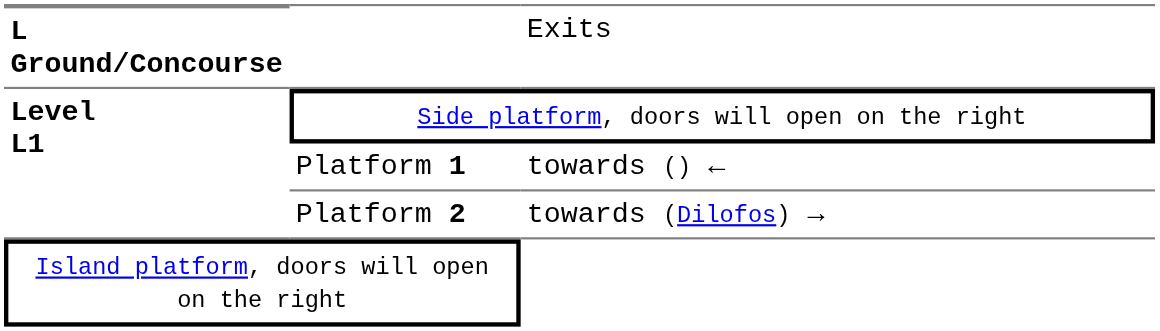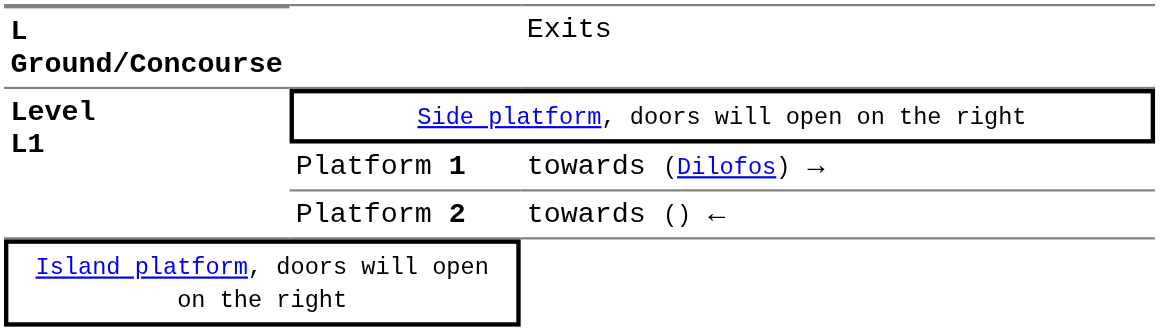(626, 166) towards () ← -> (676, 166) towards (Dilofos) →
(676, 214) towards (Dilofos) → -> (626, 214) towards () ←
